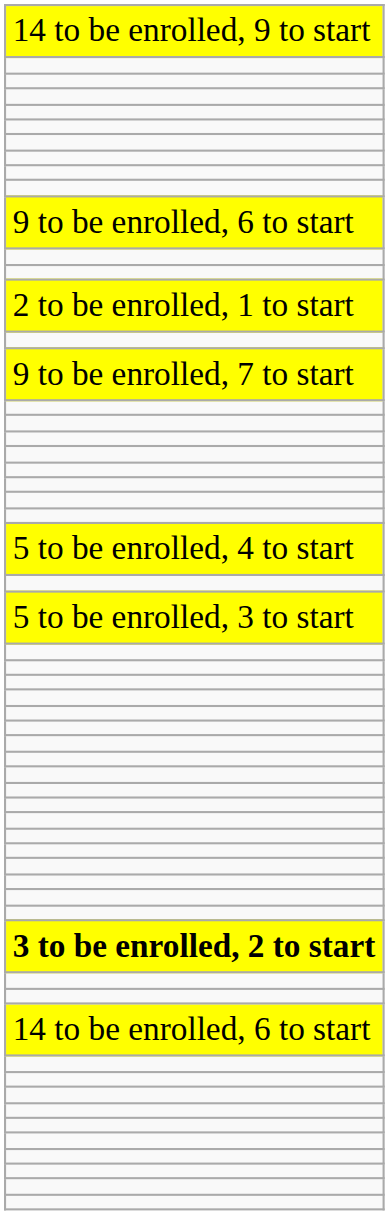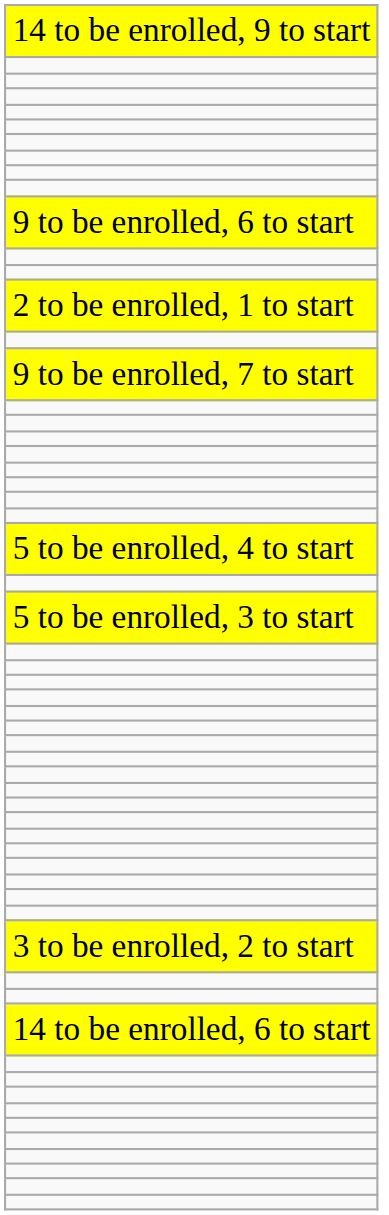(194, 945) bold -> (183, 945) normal
